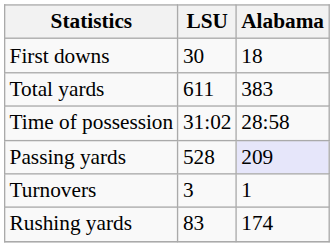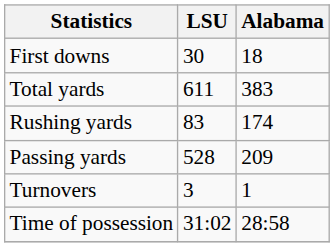rows swapped: (71, 224) <-> (91, 122)
(257, 156) lavender background -> (257, 156) no background
